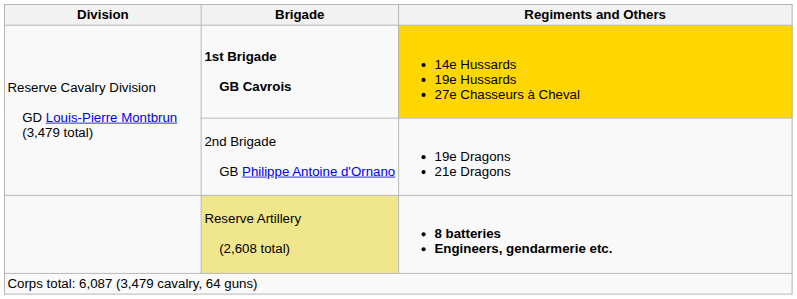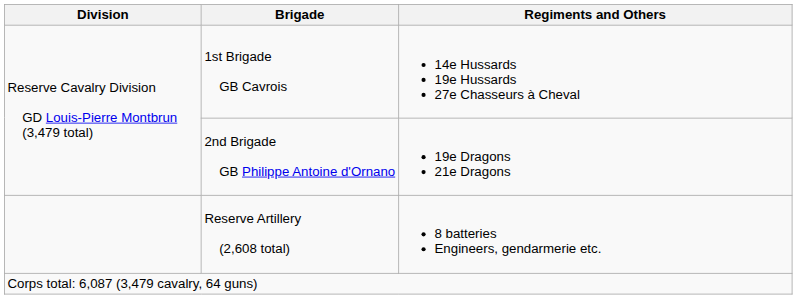(248, 71) bold -> (246, 71) normal
(595, 79) gold background -> (595, 79) no background
(253, 234) khaki background -> (253, 234) no background
(595, 242) bold -> (595, 242) normal
